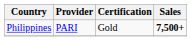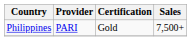(170, 28) bold -> (170, 28) normal
